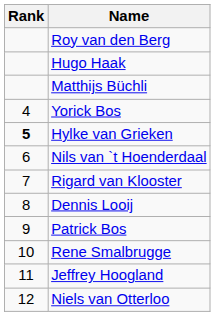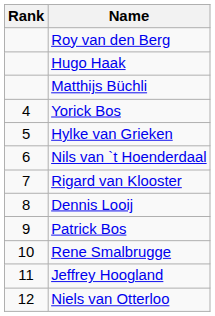(26, 134) bold -> (26, 134) normal
